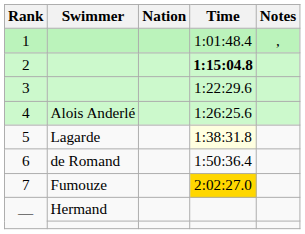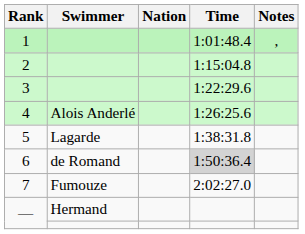(223, 64) bold -> (222, 64) normal
(223, 137) lightyellow background -> (222, 137) no background
(223, 161) no background -> (222, 161) lightgrey background
(223, 185) gold background -> (222, 185) no background
